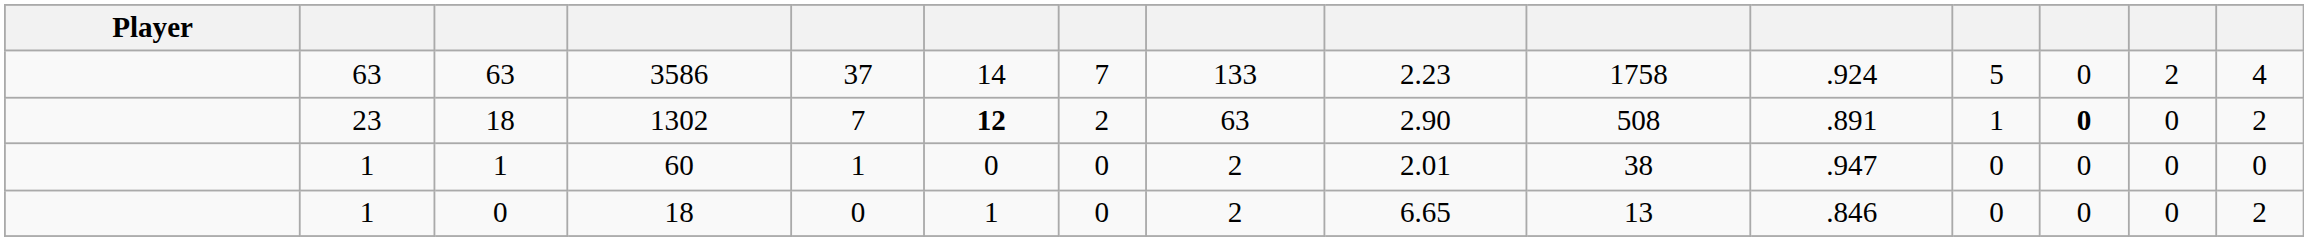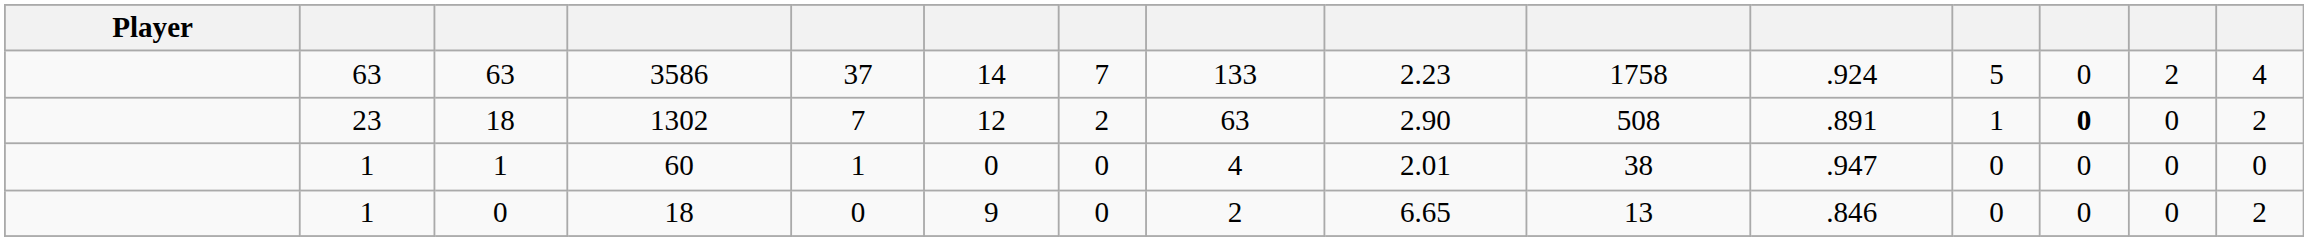(991, 119) bold -> (991, 119) normal
(1235, 166) 2 -> (1235, 166) 4
(991, 212) 1 -> (991, 212) 9
